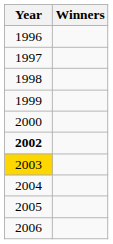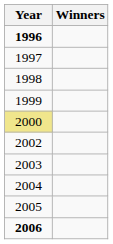(29, 36) normal -> (29, 36) bold
(29, 121) no background -> (29, 121) khaki background
(29, 143) bold -> (29, 143) normal
(29, 164) gold background -> (29, 164) no background
(29, 228) normal -> (29, 228) bold
